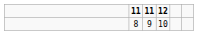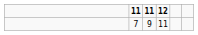(136, 24) 8 -> (136, 24) 7
(163, 24) 10 -> (163, 24) 11
